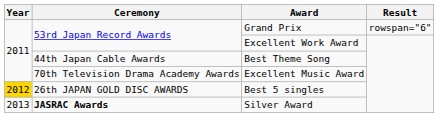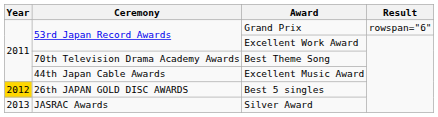(100, 58) 44th Japan Cable Awards -> (137, 58) 70th Television Drama Academy Awards
(137, 74) 70th Television Drama Academy Awards -> (100, 74) 44th Japan Cable Awards
(71, 105) bold -> (71, 105) normal
